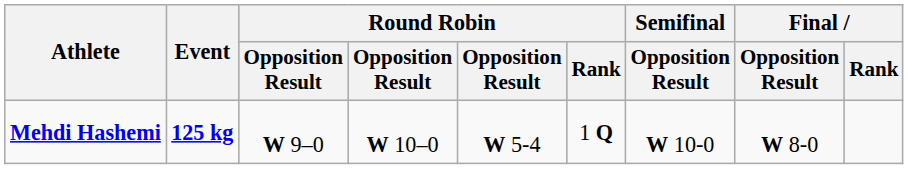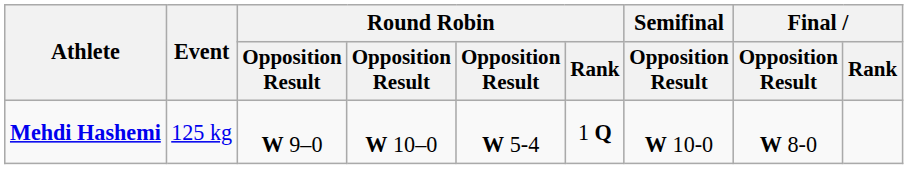(202, 132) bold -> (202, 132) normal
